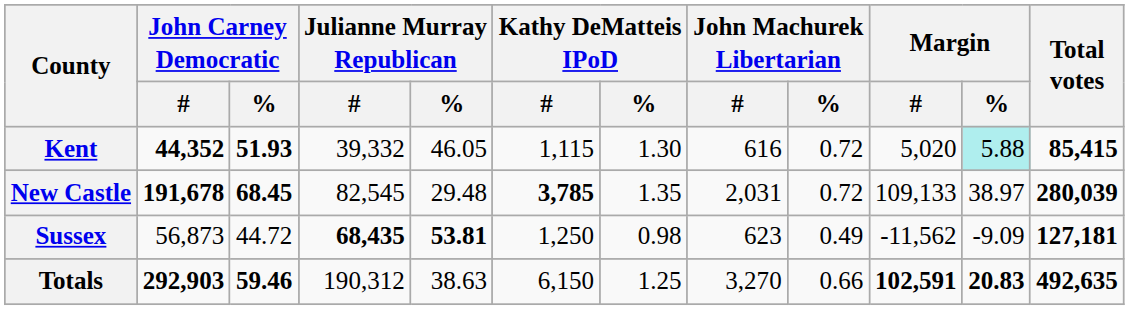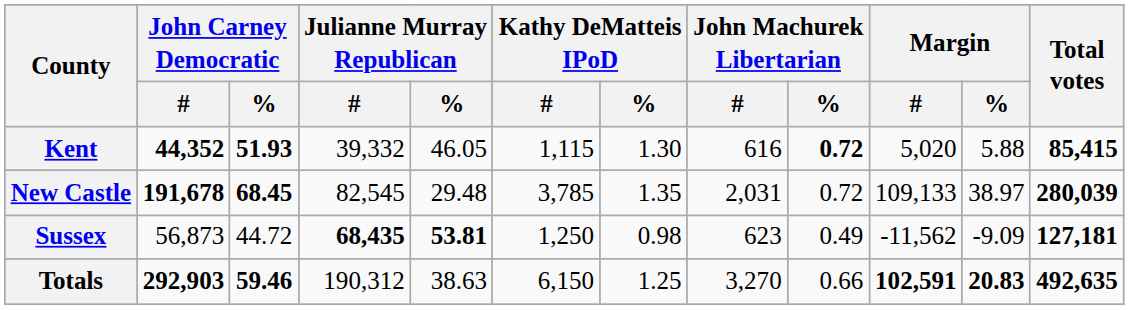(841, 148) normal -> (841, 148) bold
(1003, 148) paleturquoise background -> (1003, 148) no background
(566, 192) bold -> (566, 192) normal
